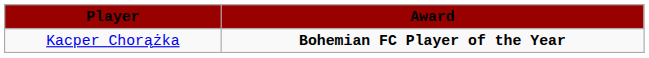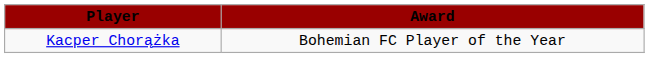(432, 41) bold -> (432, 41) normal
